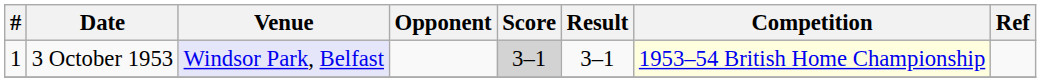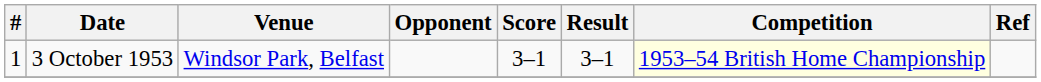(284, 58) lavender background -> (284, 58) no background
(529, 58) lightgrey background -> (529, 58) no background
